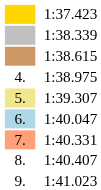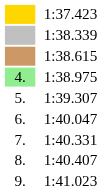(20, 77) no background -> (20, 77) lightgreen background
(20, 98) khaki background -> (20, 98) no background
(20, 118) lightblue background -> (20, 118) no background
(20, 139) lightsalmon background -> (20, 139) no background
